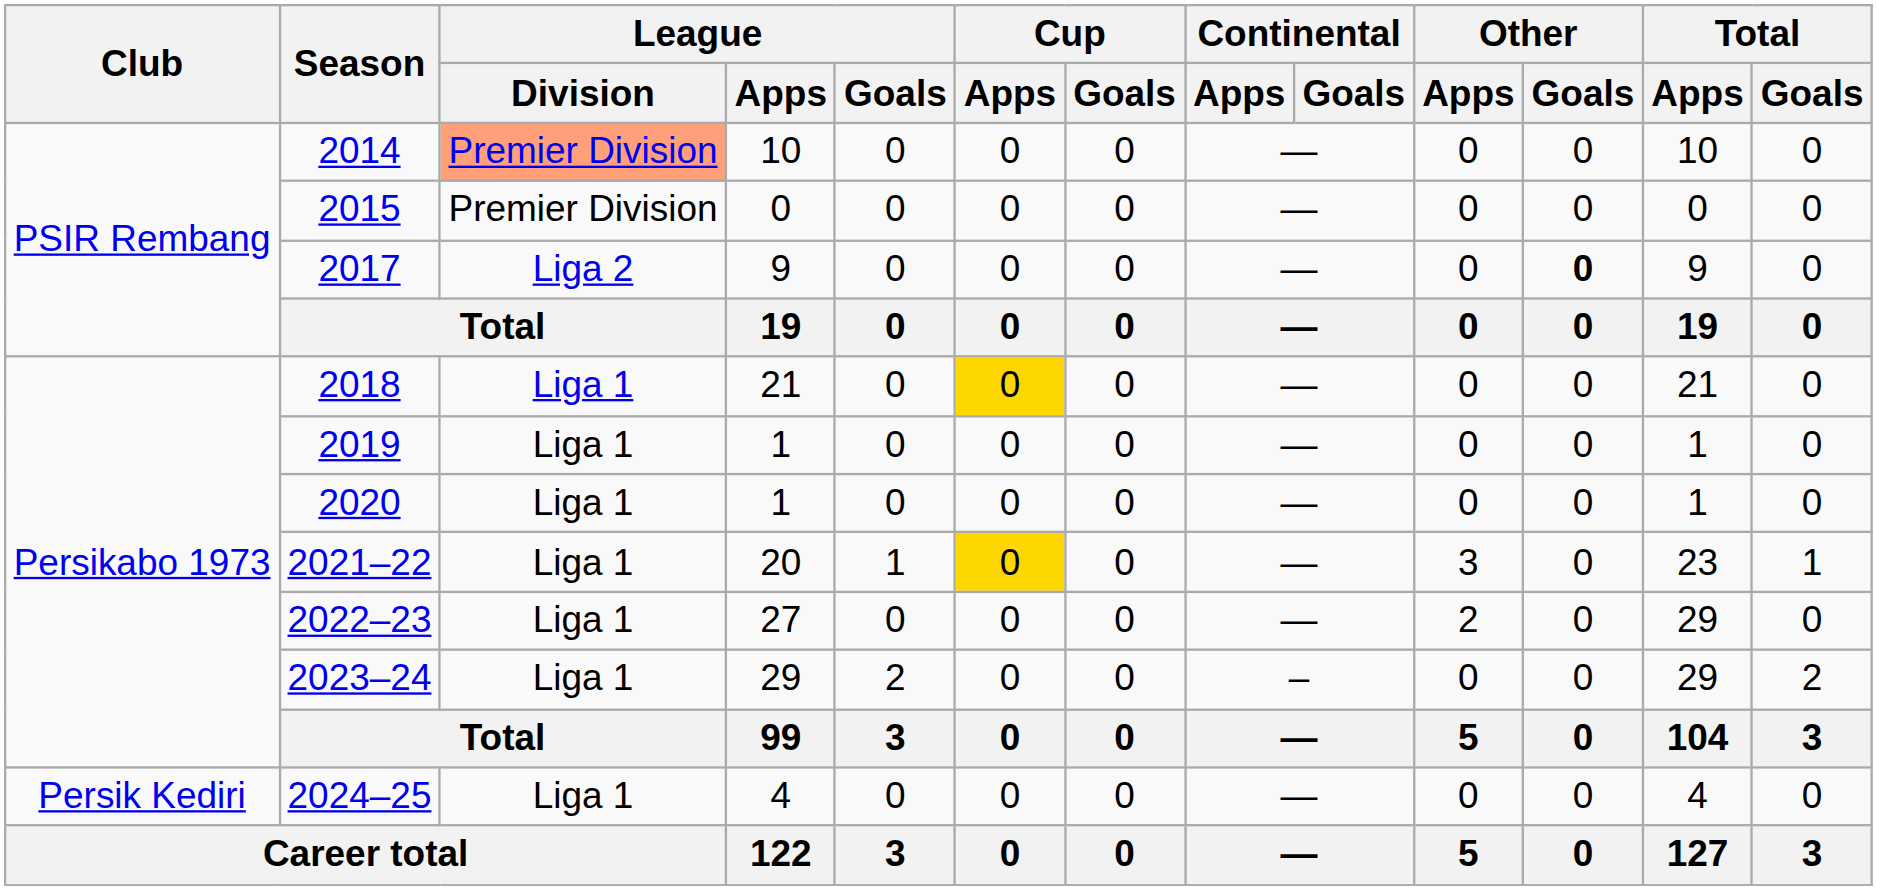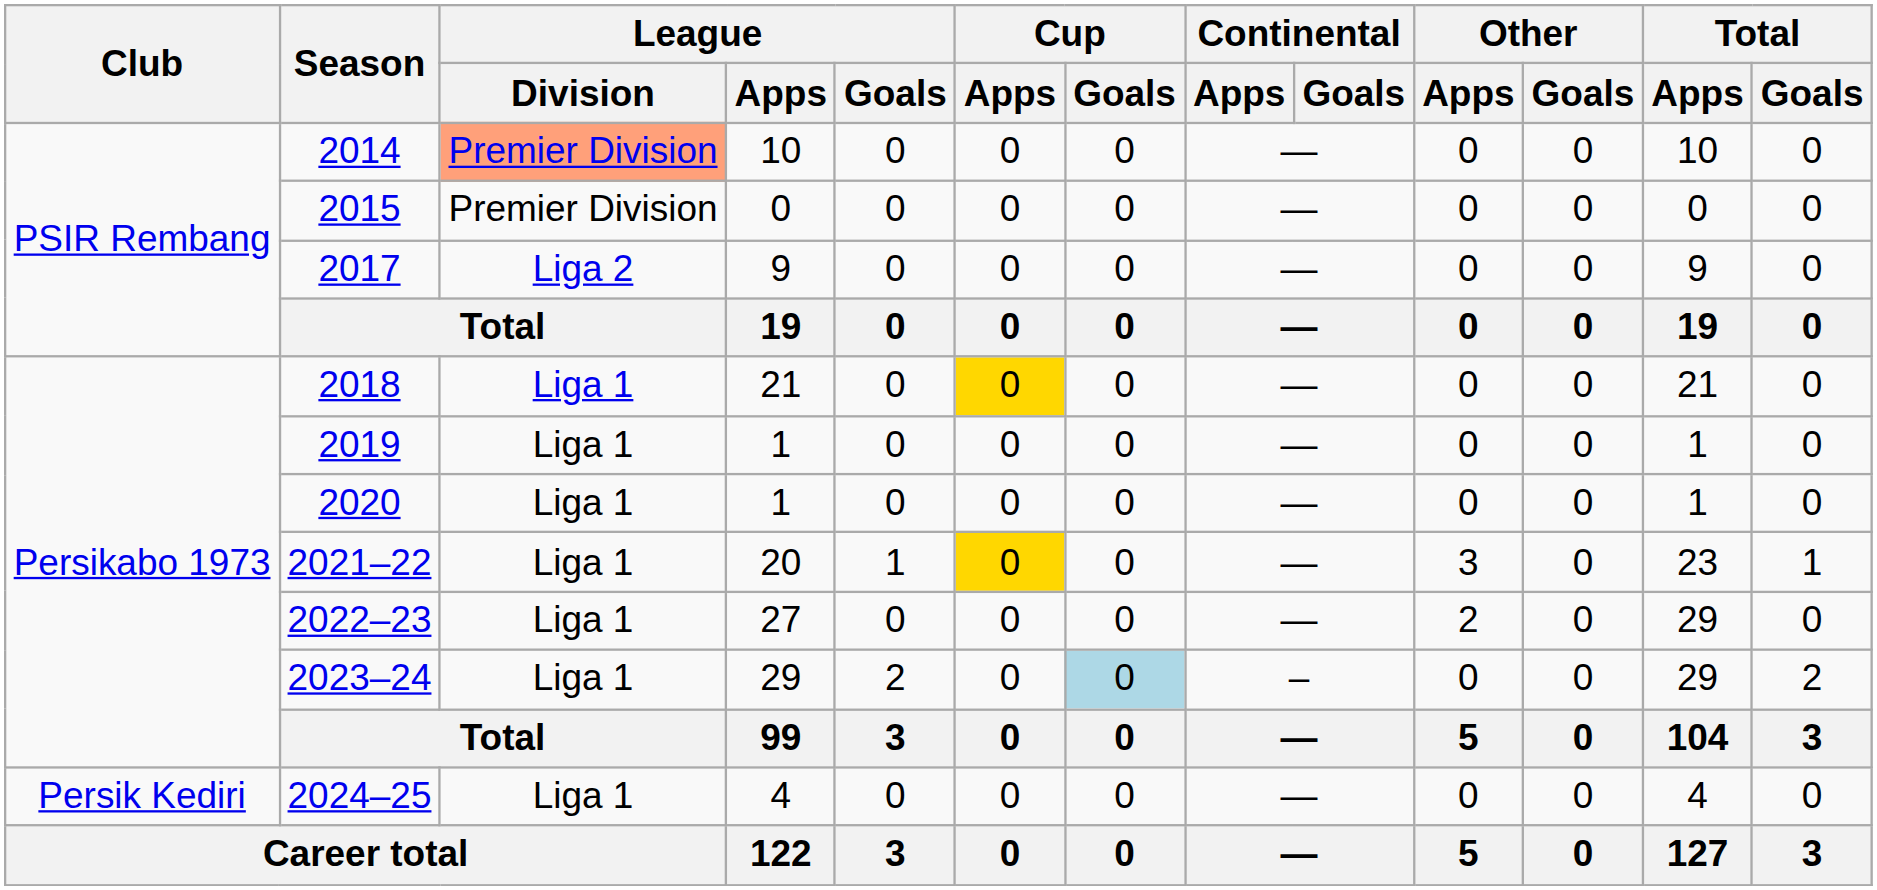(1583, 268) bold -> (1583, 268) normal
(1125, 678) no background -> (1125, 678) lightblue background
